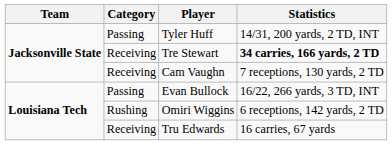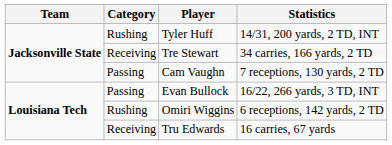(125, 33) Passing -> (127, 33) Rushing
(310, 52) bold -> (306, 52) normal
(131, 72) Receiving -> (125, 72) Passing
